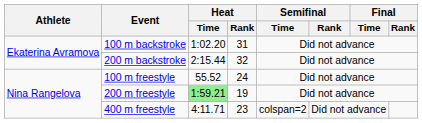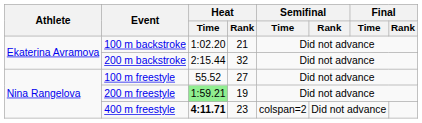(242, 45) 31 -> (242, 45) 21
(242, 78) 24 -> (242, 78) 27
(208, 110) normal -> (208, 110) bold
